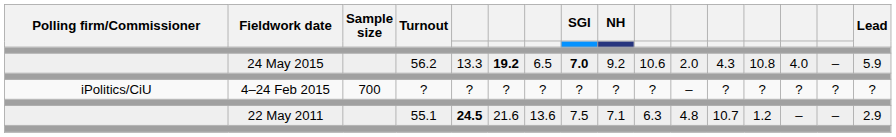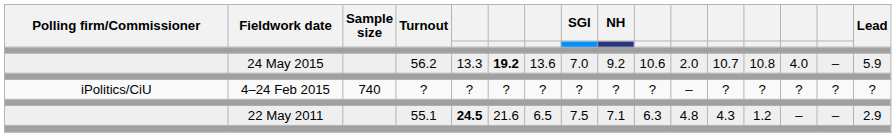(543, 63) 6.5 -> (543, 63) 13.6
(579, 63) bold -> (579, 63) normal
(726, 63) 4.3 -> (726, 63) 10.7
(370, 89) 700 -> (370, 89) 740
(543, 115) 13.6 -> (543, 115) 6.5
(726, 115) 10.7 -> (726, 115) 4.3
